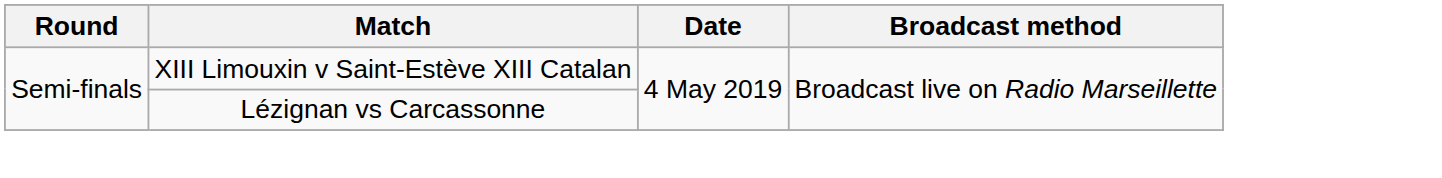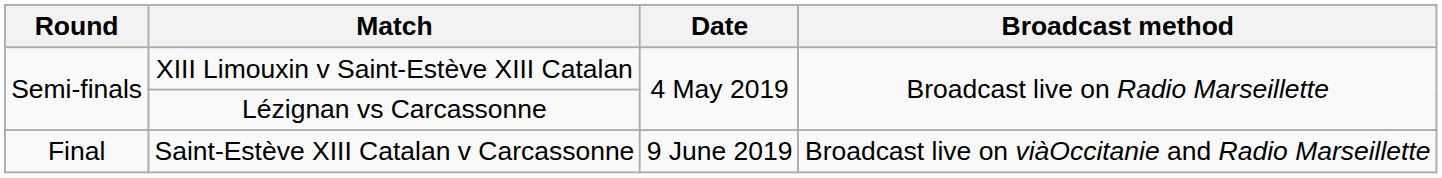+ row: (394, 152)
